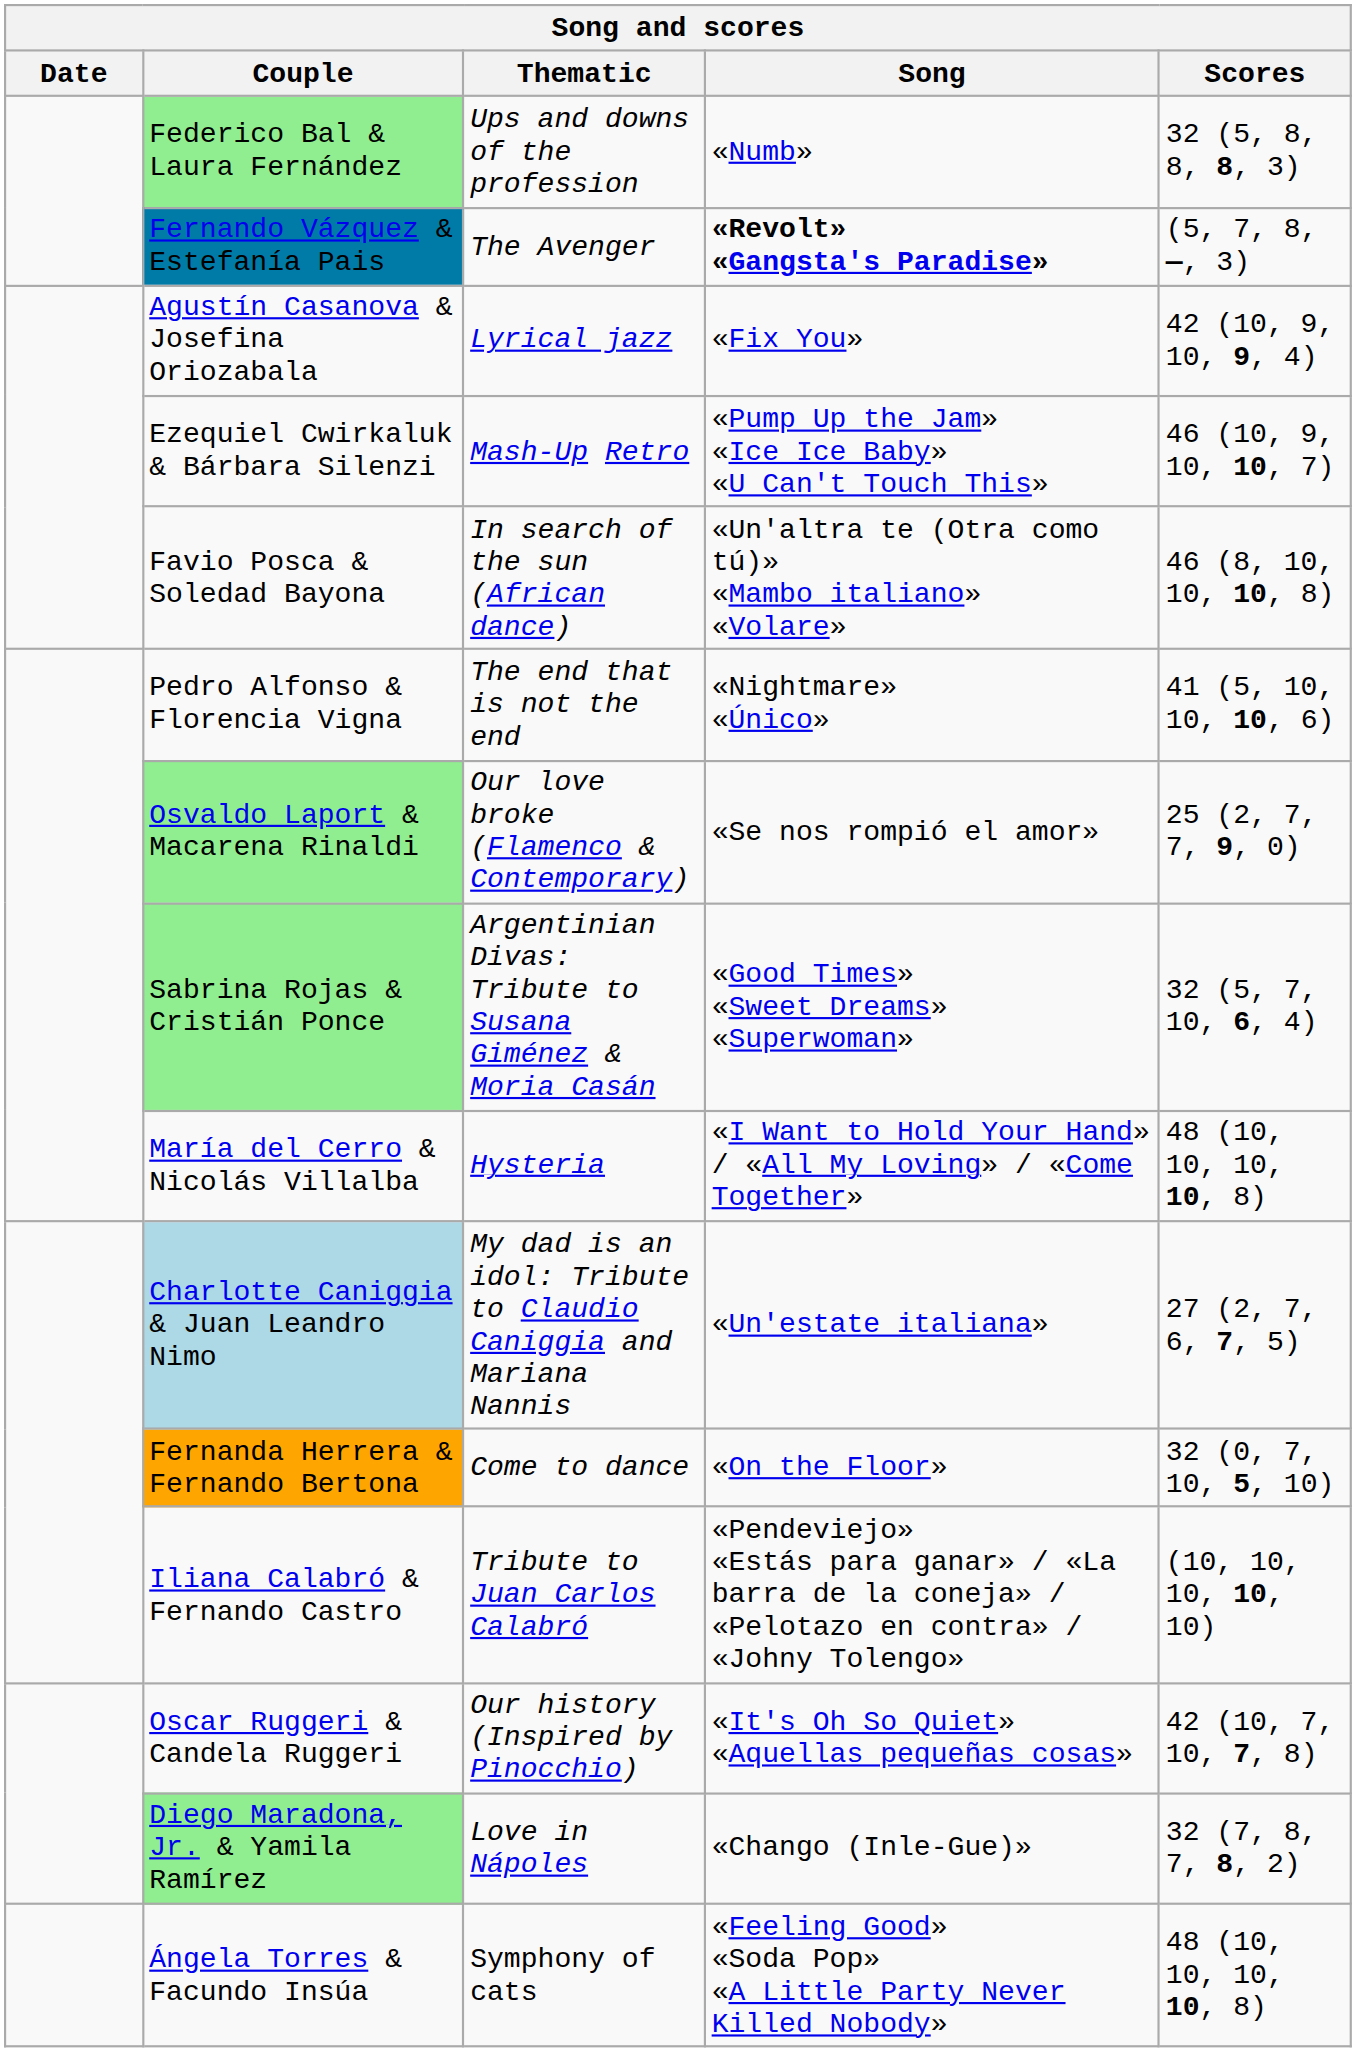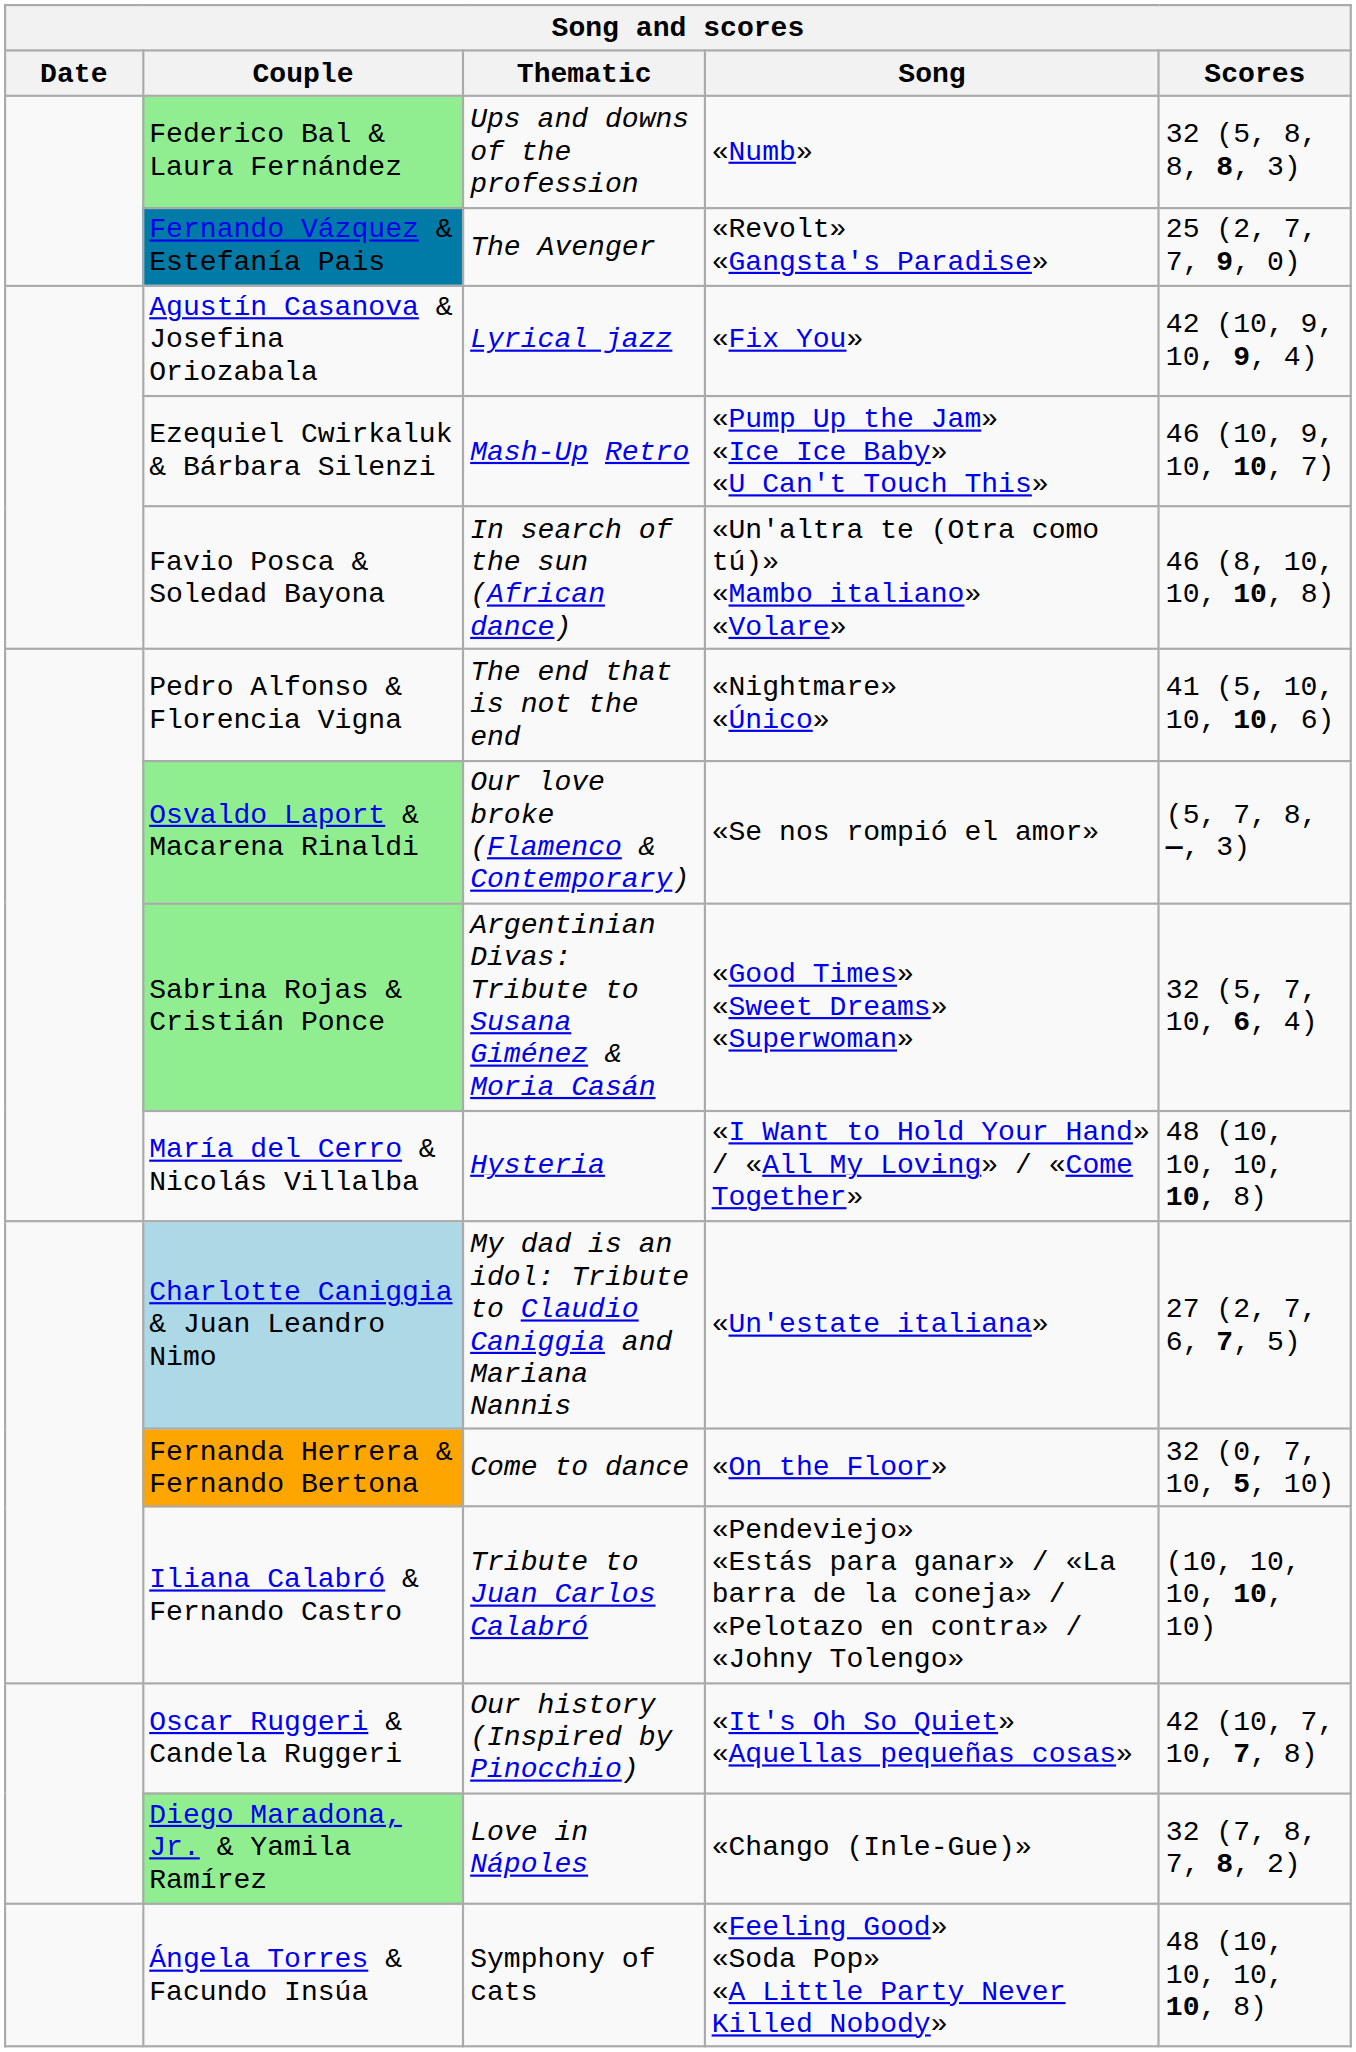(880, 246) bold -> (880, 246) normal
(1242, 246) (5, 7, 8, —, 3) -> (1242, 246) 25 (2, 7, 7, 9, 0)
(1242, 831) 25 (2, 7, 7, 9, 0) -> (1242, 831) (5, 7, 8, —, 3)
